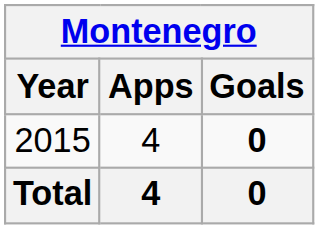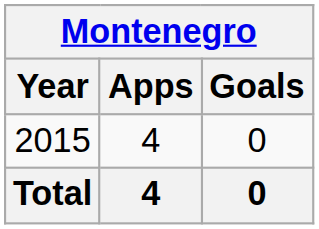(257, 140) bold -> (257, 140) normal
